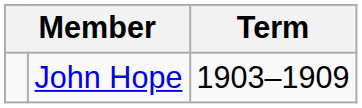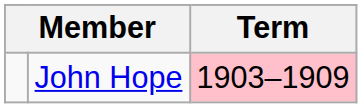(273, 77) no background -> (273, 77) pink background
